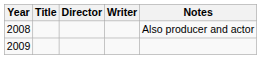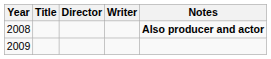(198, 29) normal -> (203, 29) bold
